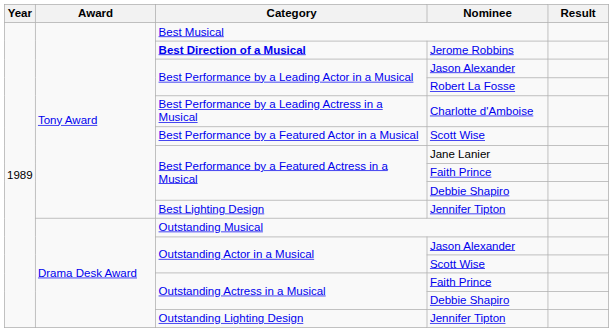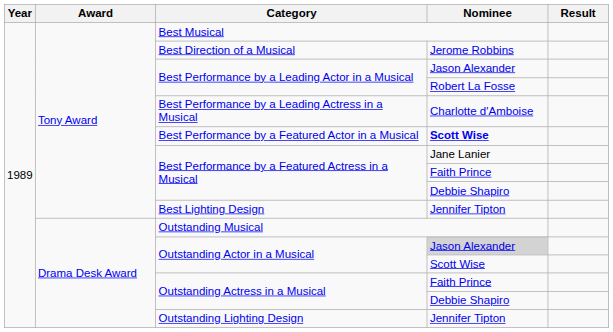(232, 50) bold -> (227, 50) normal
(457, 136) normal -> (459, 136) bold
(473, 245) no background -> (473, 245) lightgrey background
